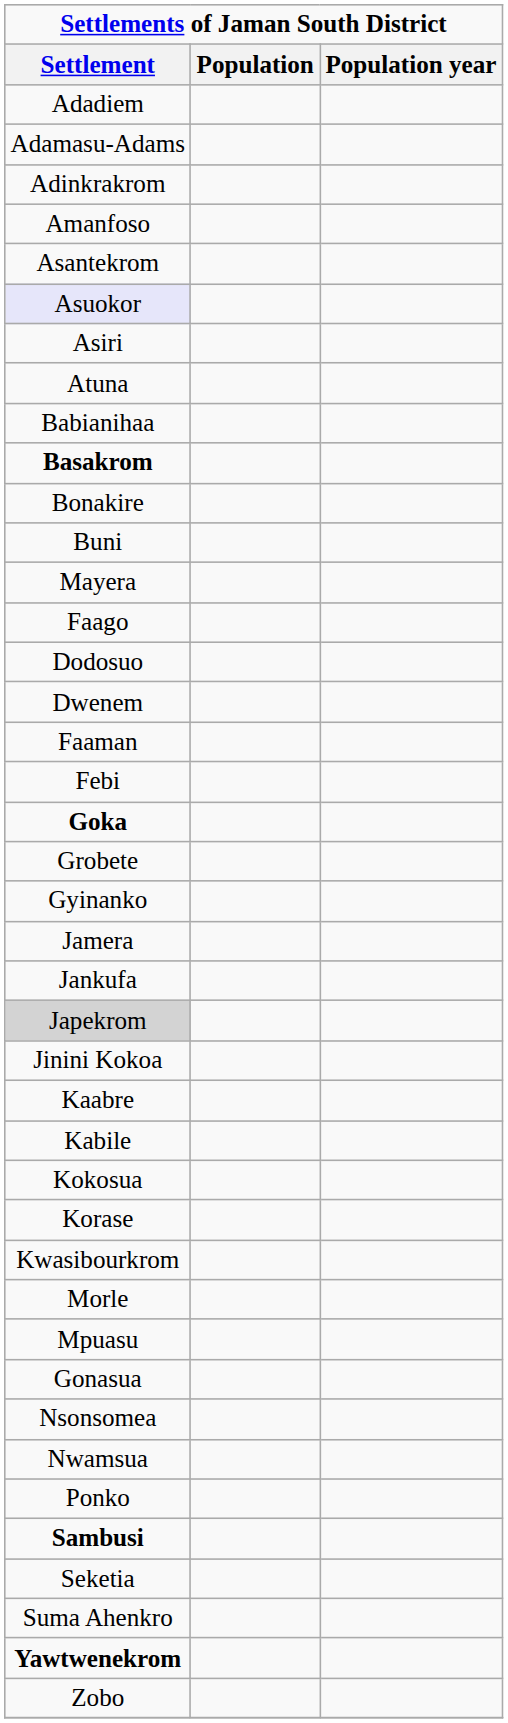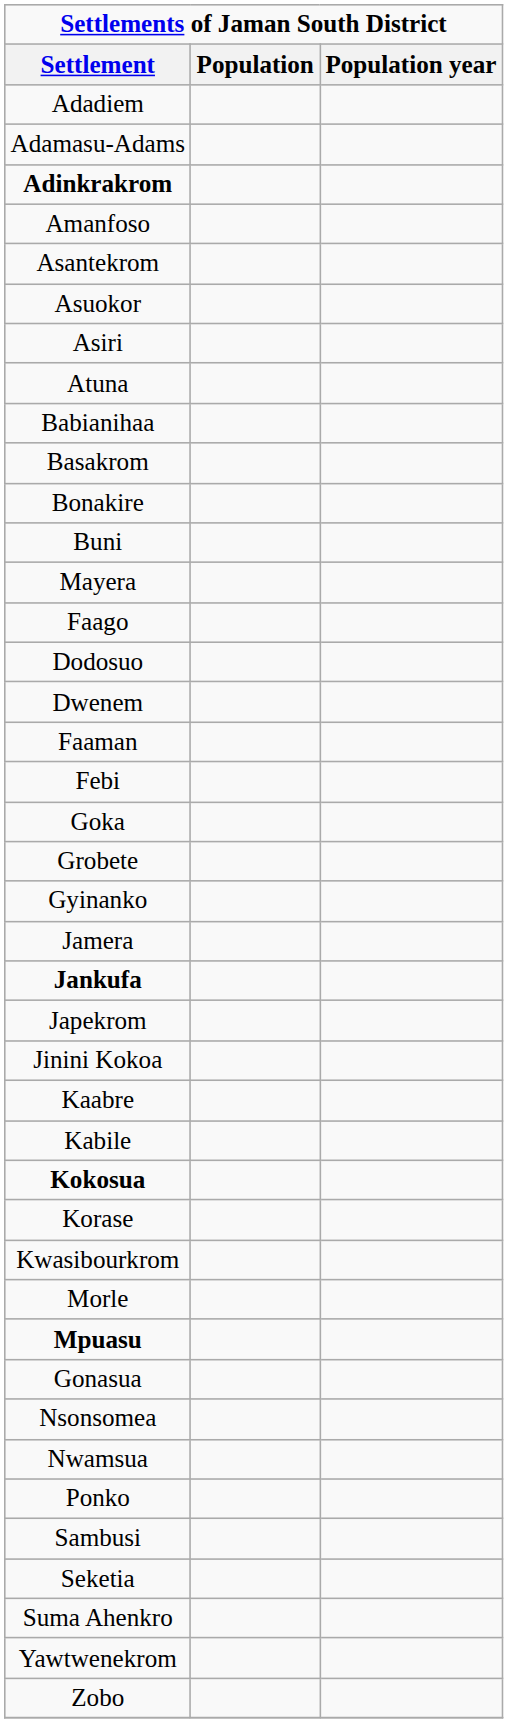(98, 183) normal -> (98, 183) bold
(98, 303) lavender background -> (98, 303) no background
(98, 462) bold -> (98, 462) normal
(98, 821) bold -> (98, 821) normal
(98, 980) normal -> (98, 980) bold
(98, 1020) lightgrey background -> (98, 1020) no background
(98, 1179) normal -> (98, 1179) bold
(98, 1339) normal -> (98, 1339) bold
(98, 1538) bold -> (98, 1538) normal
(98, 1657) bold -> (98, 1657) normal
